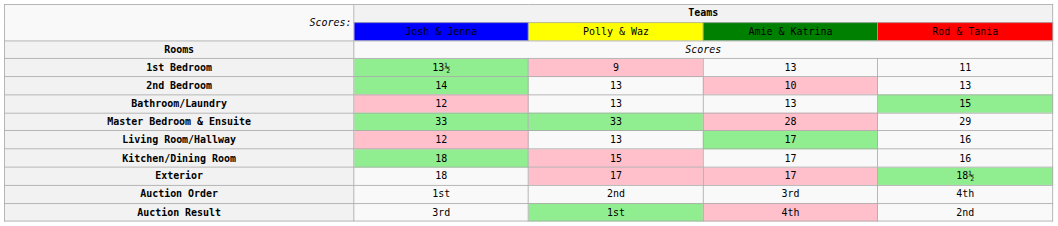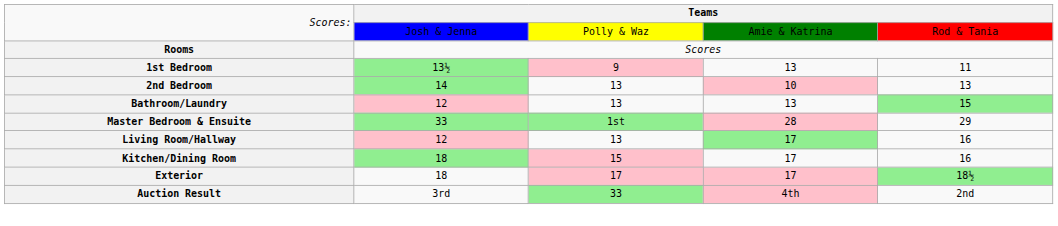(616, 122) 33 -> (616, 122) 1st
- row: (179, 194)
(616, 212) 1st -> (616, 194) 33
